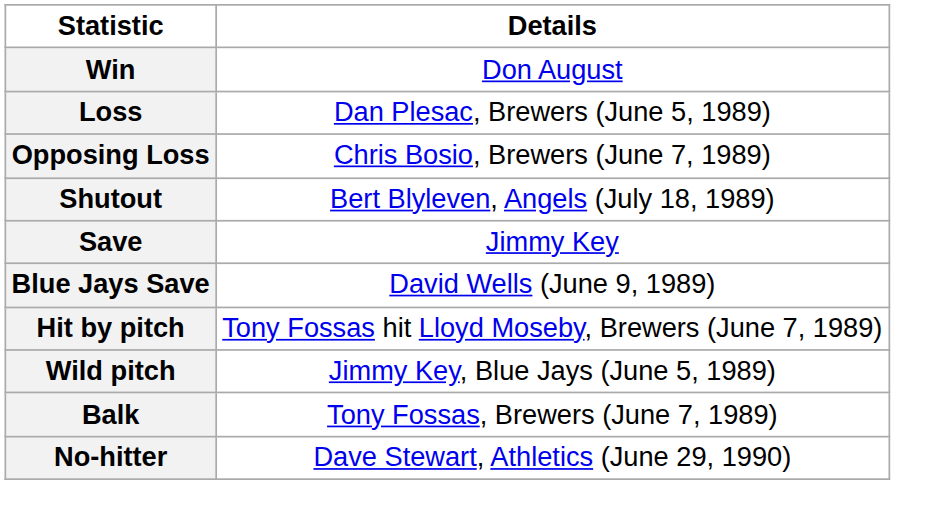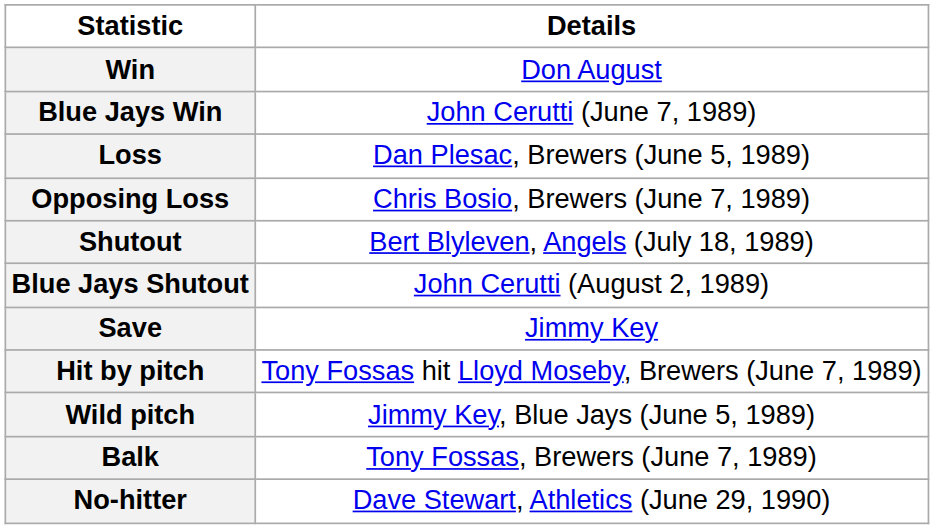+ row: (130, 112)
+ row: (130, 284)
- row: (111, 284)
